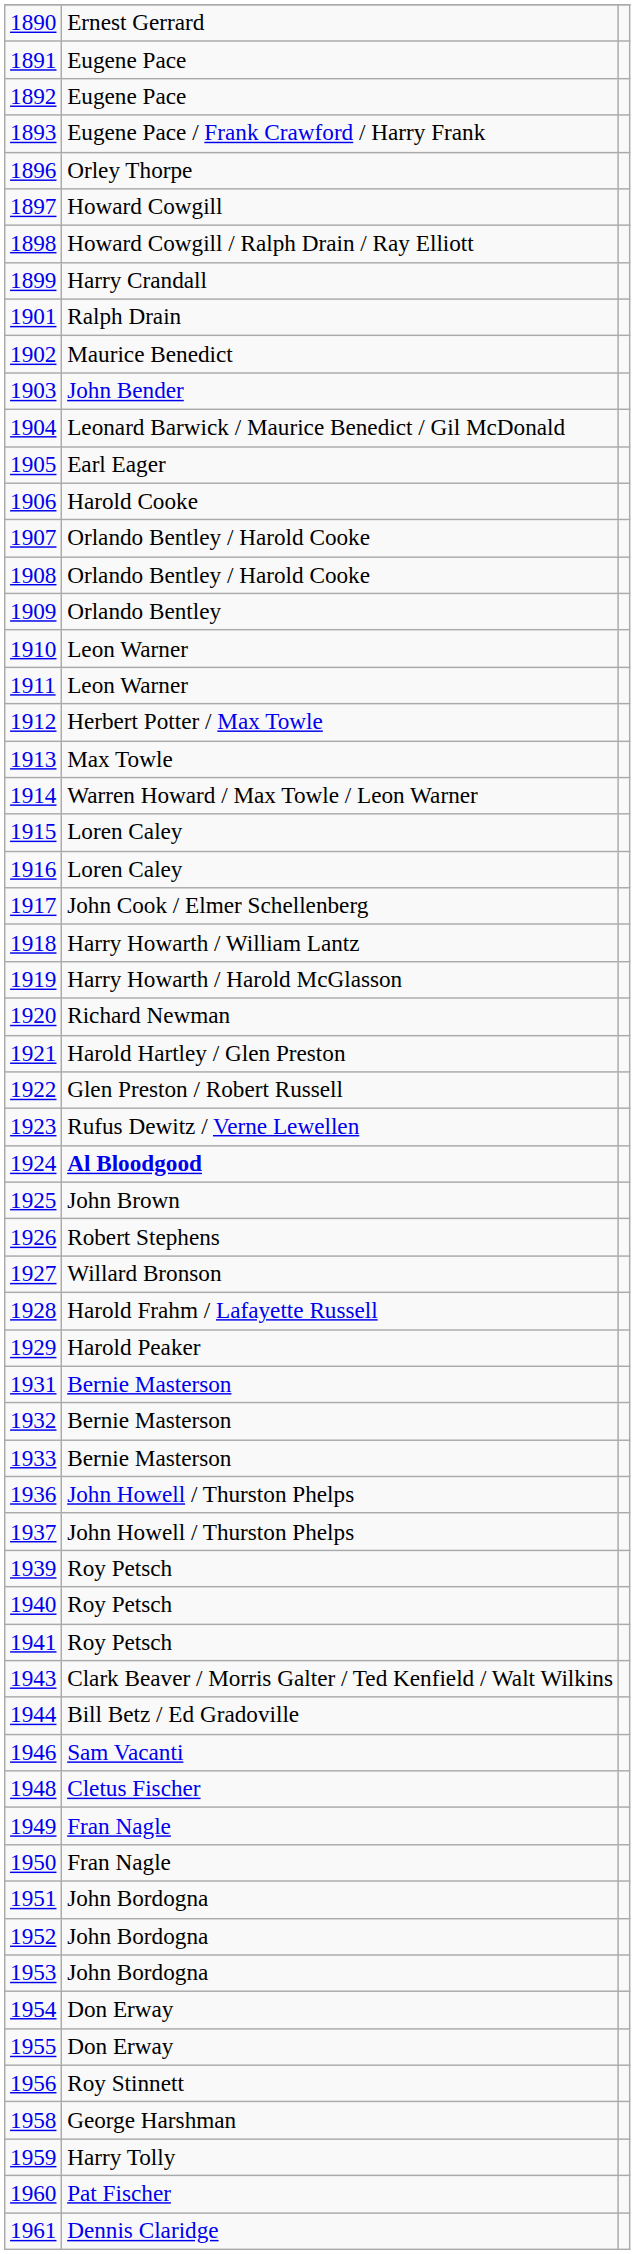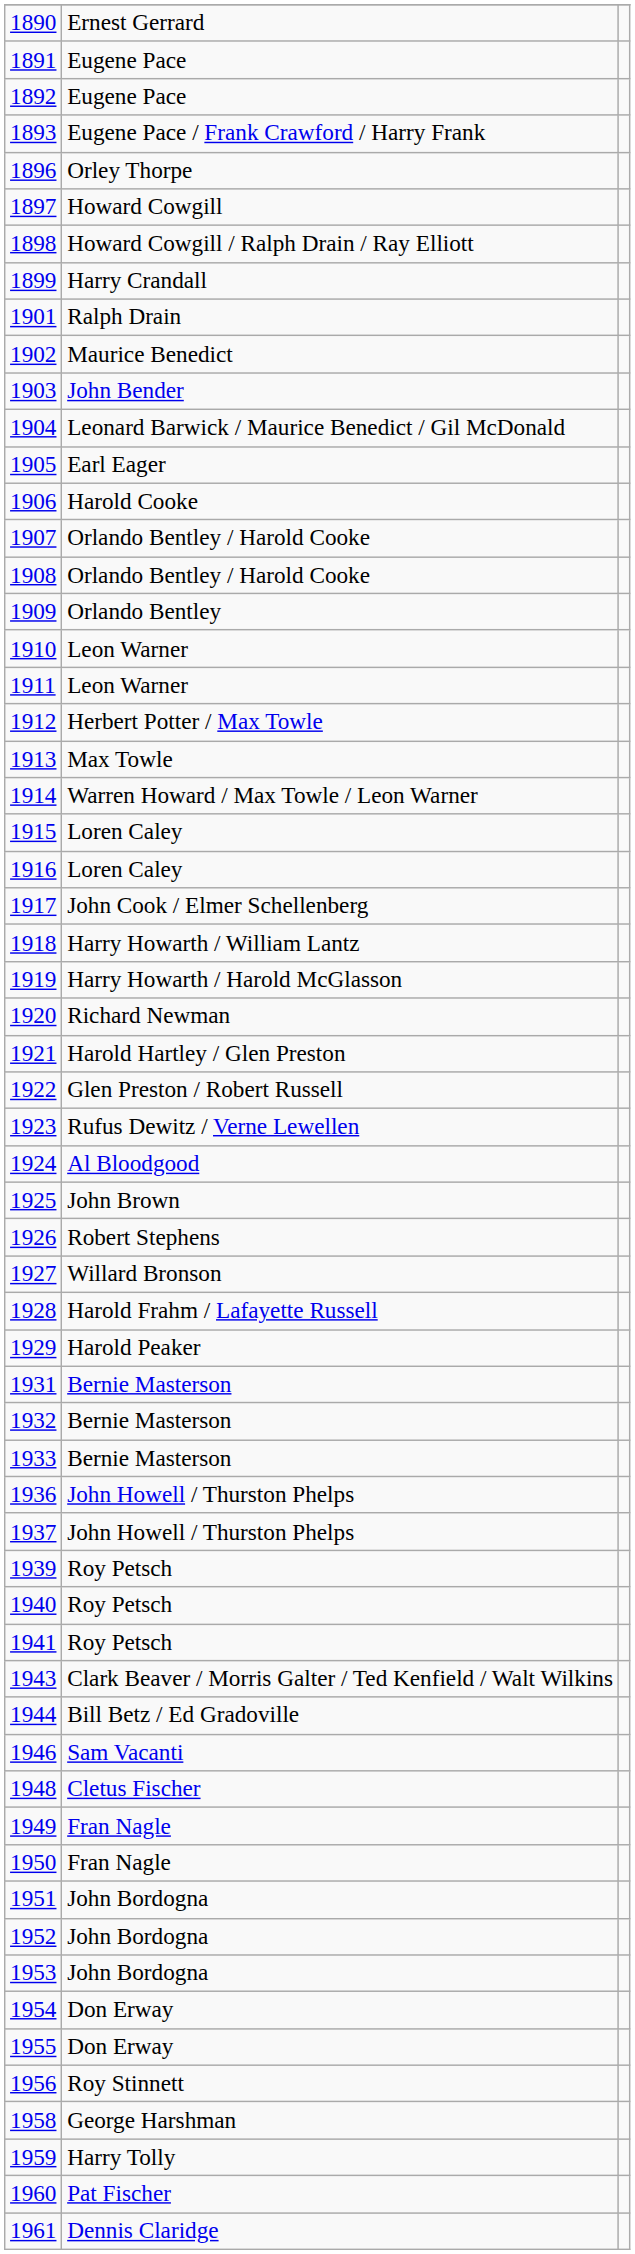(135, 1163) bold -> (133, 1163) normal
